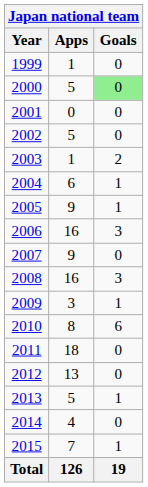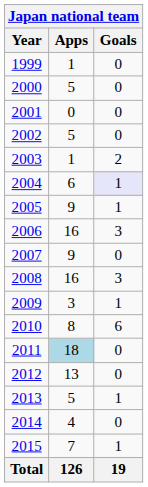(118, 87) lightgreen background -> (118, 87) no background
(118, 183) no background -> (118, 183) lavender background
(71, 350) no background -> (71, 350) lightblue background
